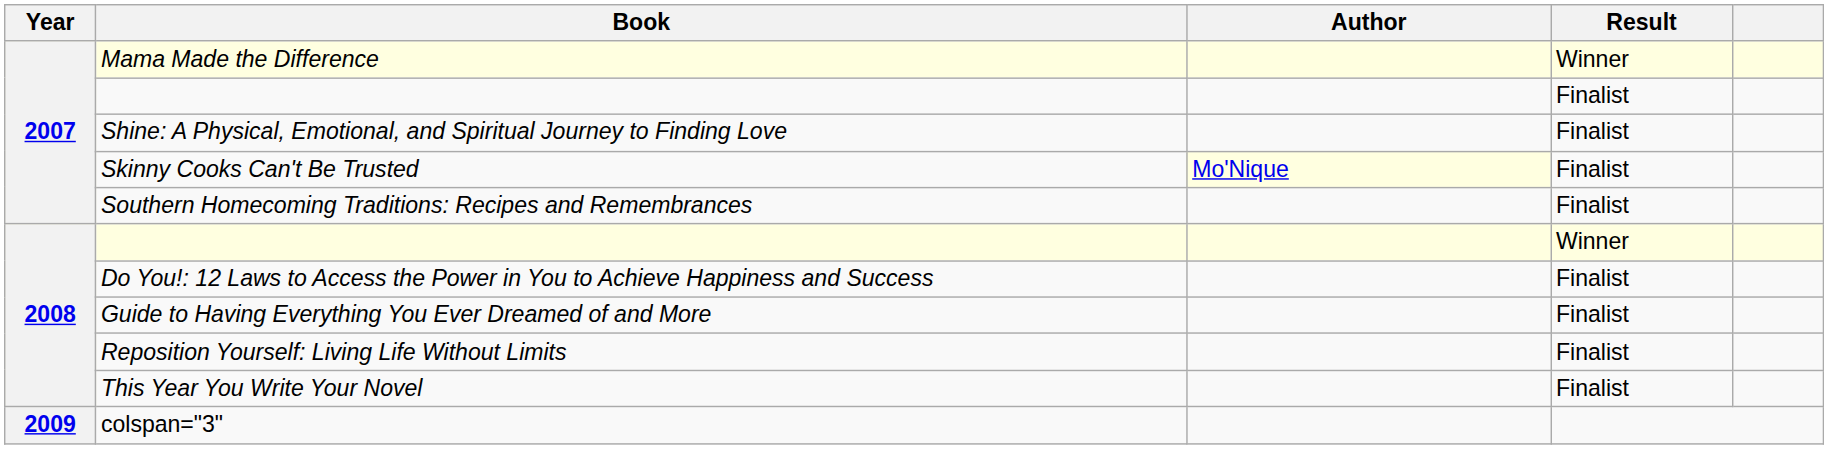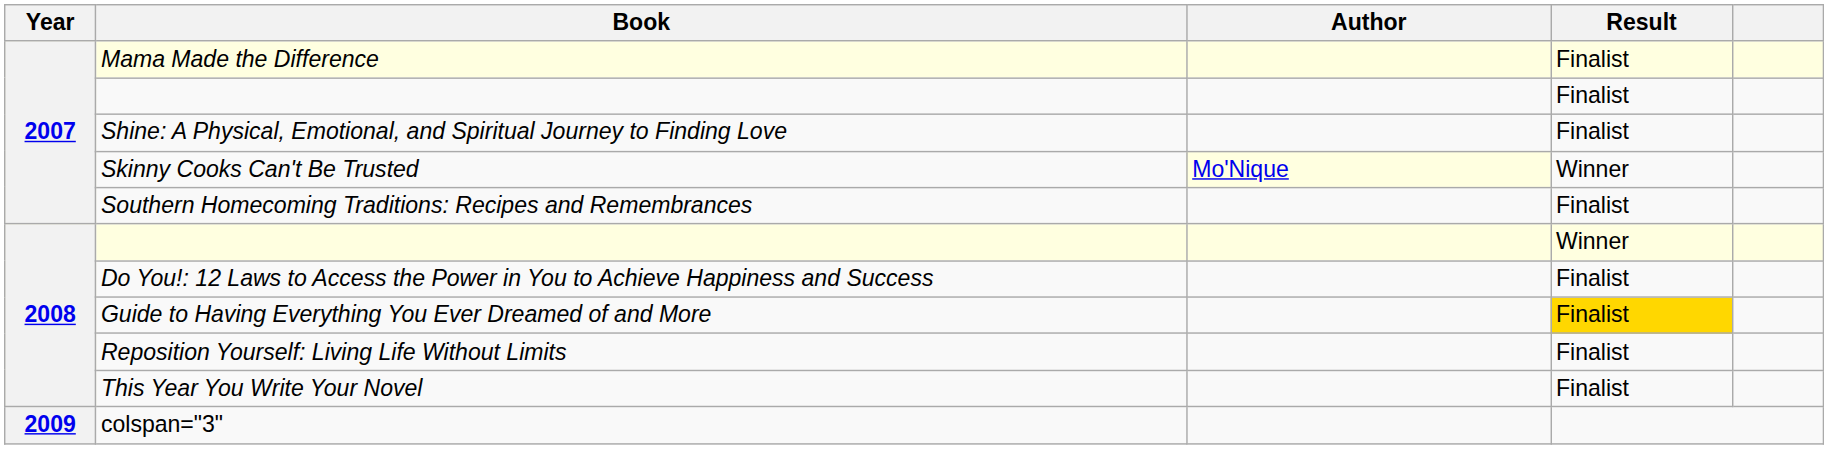(1592, 59) Winner -> (1592, 59) Finalist
(1592, 168) Finalist -> (1592, 168) Winner
(1592, 315) no background -> (1592, 315) gold background
